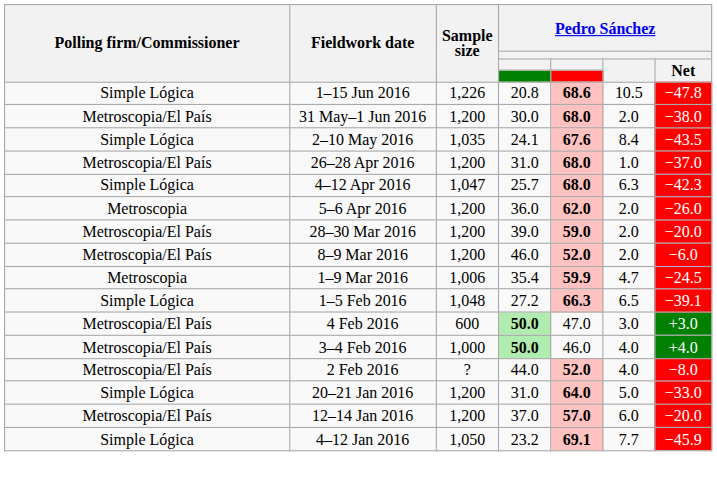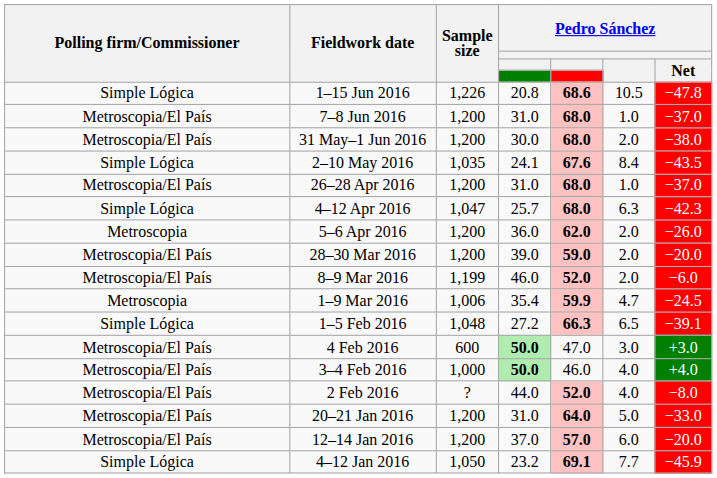+ row: (363, 117)
(467, 255) 1,200 -> (467, 278) 1,199
(147, 393) Simple Lógica -> (147, 416) Metroscopia/El País
